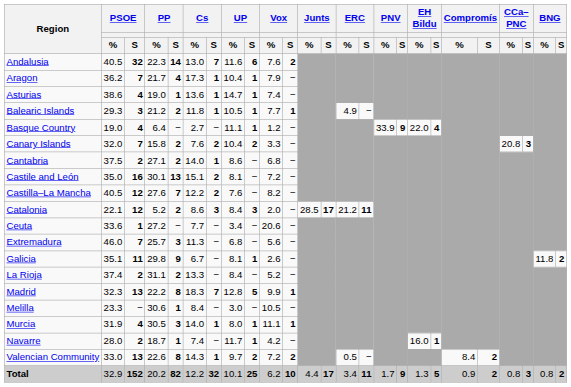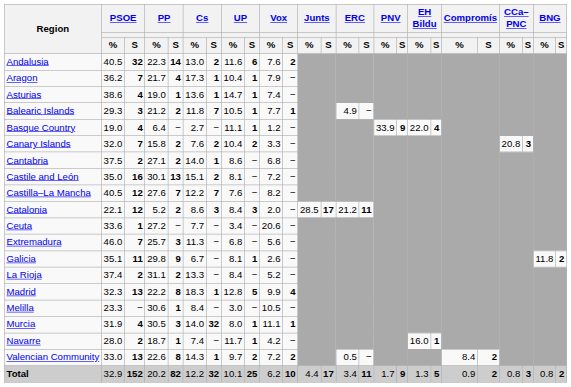(216, 61) 7 -> (216, 61) 2
(216, 111) 1 -> (216, 111) 7
(216, 193) 2 -> (216, 193) 7
(216, 291) 7 -> (216, 291) 1
(293, 291) 1 -> (293, 291) 4
(216, 324) 1 -> (214, 324) 32
